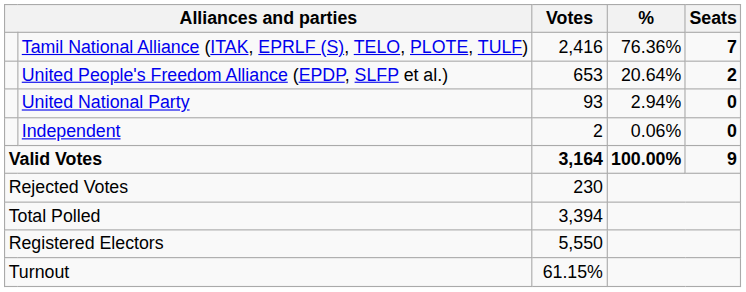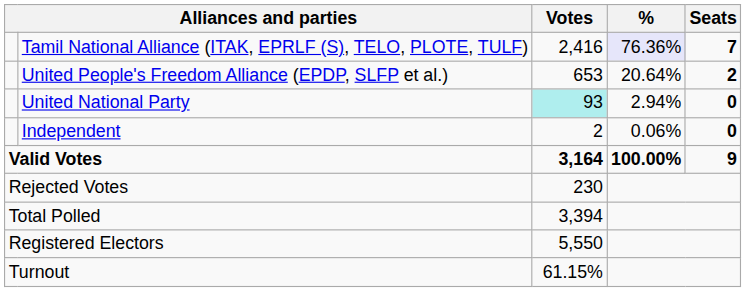(651, 46) no background -> (651, 46) lavender background
(593, 103) no background -> (593, 103) paleturquoise background
